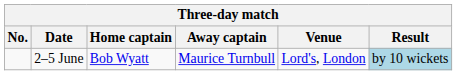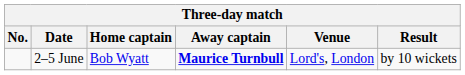(227, 59) normal -> (231, 59) bold
(410, 59) lightblue background -> (419, 59) no background
